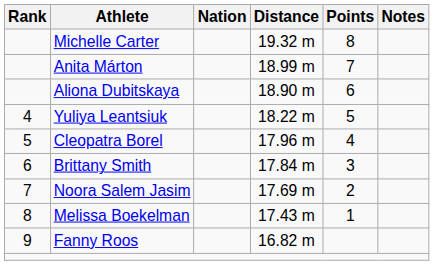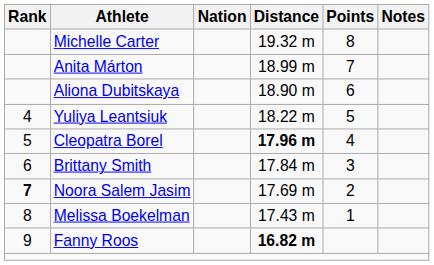(286, 141) normal -> (286, 141) bold
(27, 191) normal -> (27, 191) bold
(286, 240) normal -> (286, 240) bold
